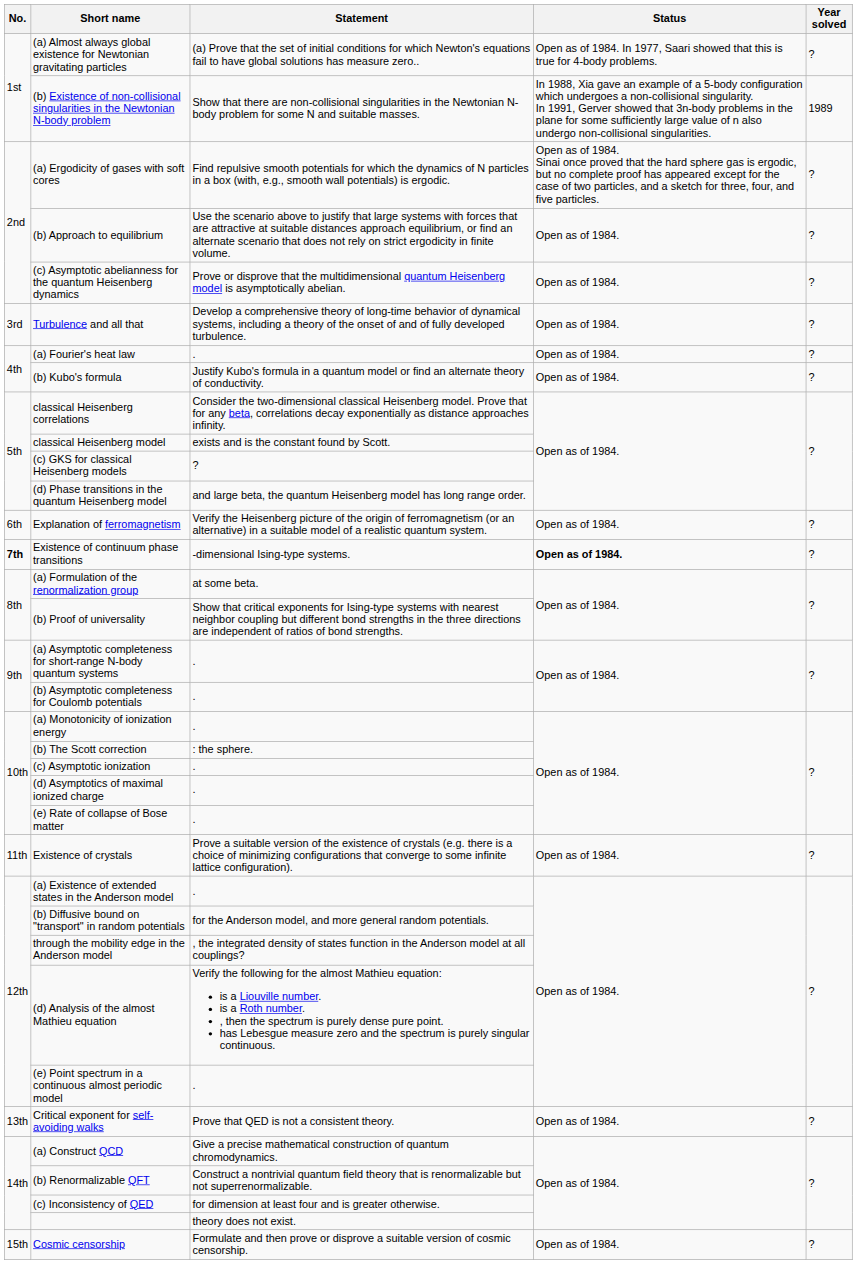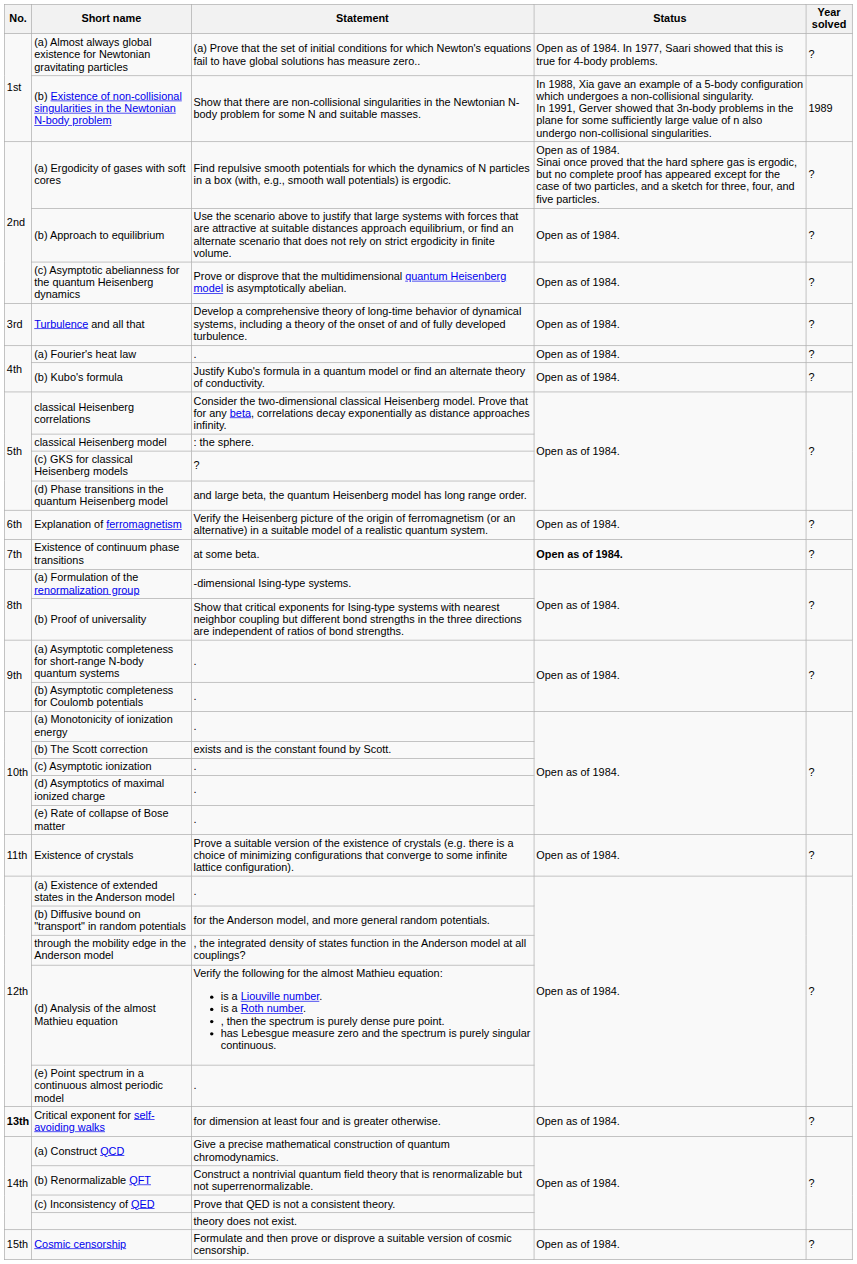(291, 442) exists and is the constant found by Scott. -> (224, 442) : the sphere.
(15, 554) bold -> (14, 554) normal
(271, 554) -dimensional Ising-type systems. -> (226, 554) at some beta.
(225, 584) at some beta. -> (272, 584) -dimensional Ising-type systems.
(223, 749) : the sphere. -> (292, 749) exists and is the constant found by Scott.
(17, 1121) normal -> (18, 1121) bold
(293, 1121) Prove that QED is not a consistent theory. -> (317, 1121) for dimension at least four and is greater otherwise.
(316, 1204) for dimension at least four and is greater otherwise. -> (294, 1204) Prove that QED is not a consistent theory.
